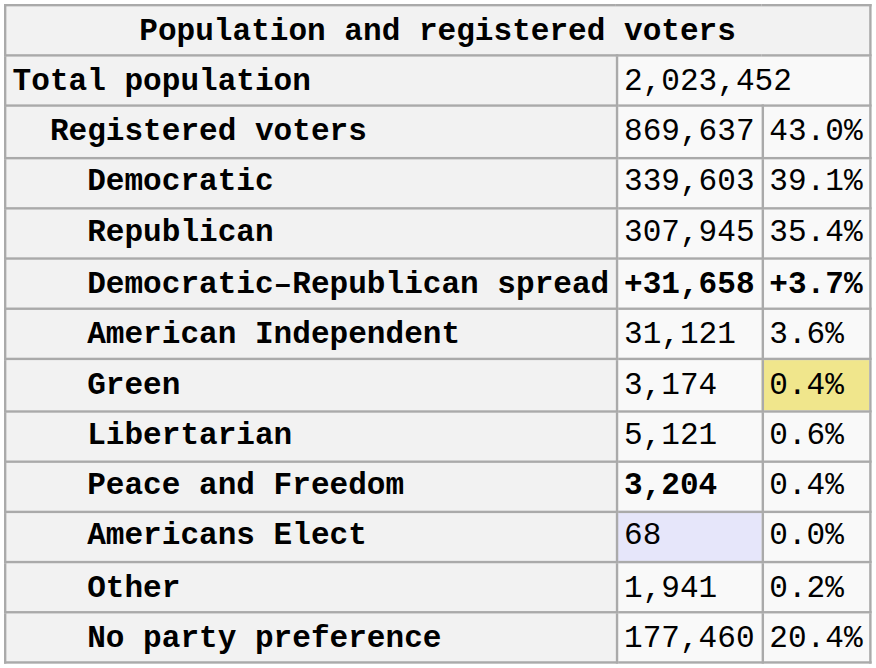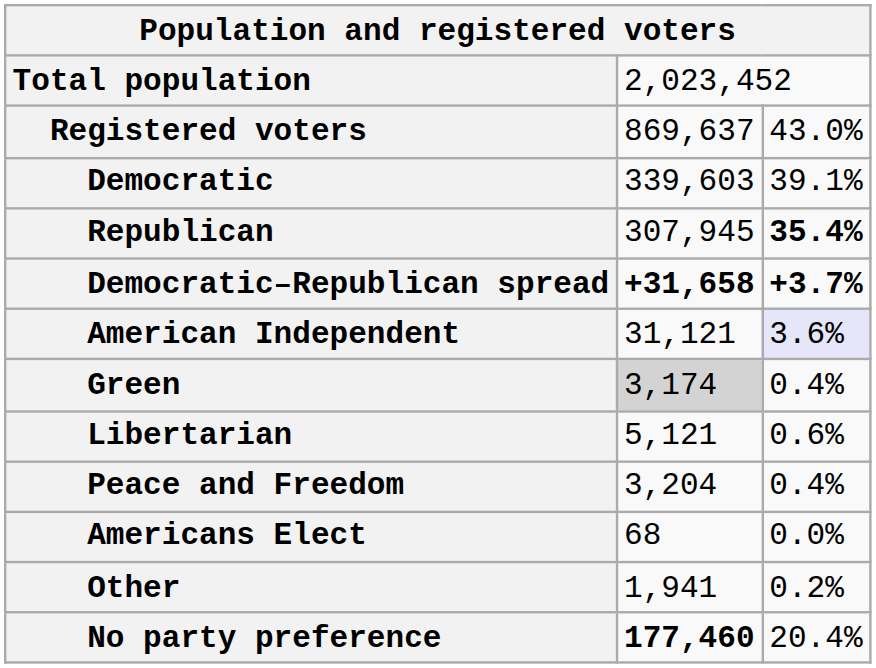(816, 233) normal -> (816, 233) bold
(807, 334) no background -> (807, 334) lavender background
(671, 385) no background -> (671, 385) lightgrey background
(807, 385) khaki background -> (807, 385) no background
(671, 486) bold -> (671, 486) normal
(643, 537) lavender background -> (643, 537) no background
(689, 638) normal -> (689, 638) bold
